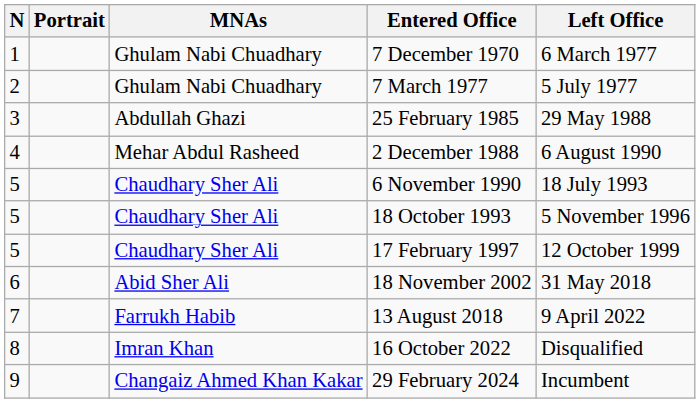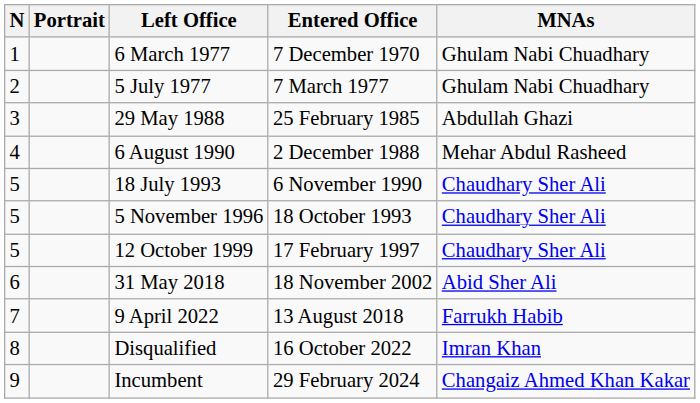columns swapped: (238, 20) <-> (615, 20)
